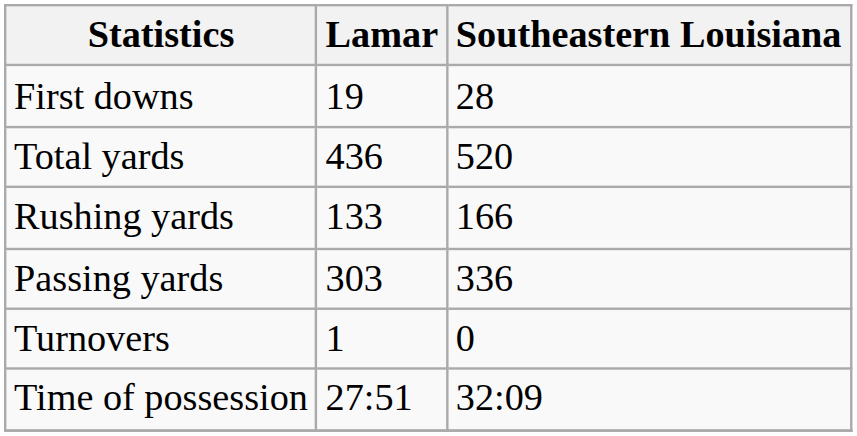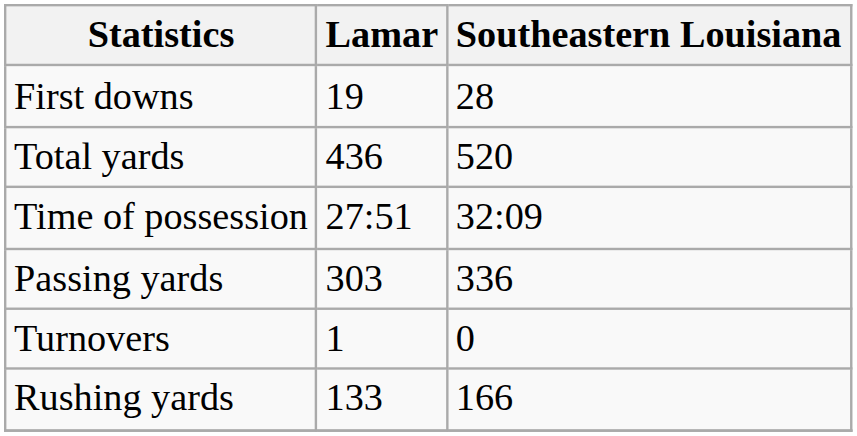rows swapped: (124, 216) <-> (161, 398)
